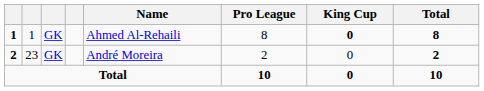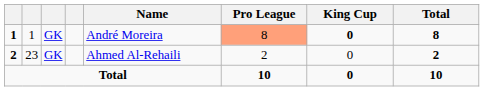(133, 34) Ahmed Al-Rehaili -> (124, 34) André Moreira
(264, 34) no background -> (264, 34) lightsalmon background
(124, 55) André Moreira -> (133, 55) Ahmed Al-Rehaili
